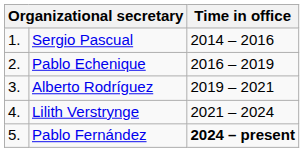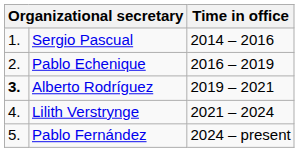(14, 87) normal -> (14, 87) bold
(243, 135) bold -> (241, 135) normal
